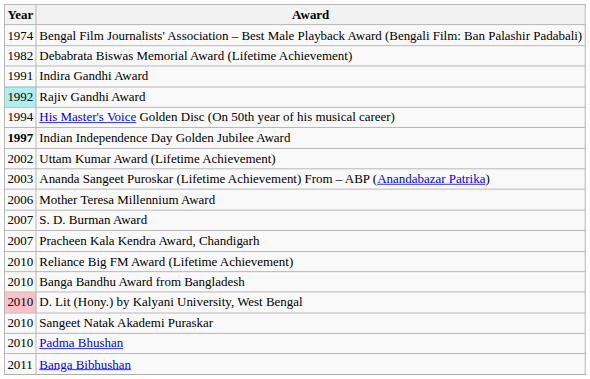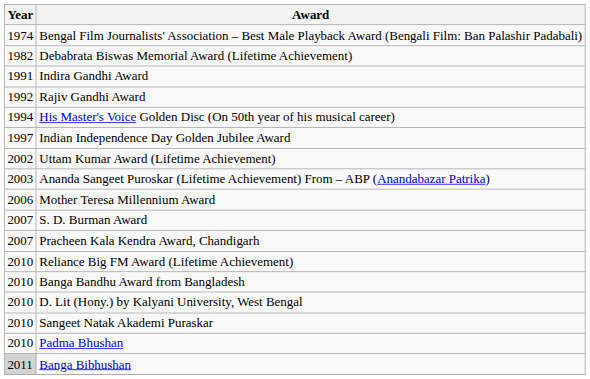(20, 96) paleturquoise background -> (20, 96) no background
(20, 138) bold -> (20, 138) normal
(20, 302) pink background -> (20, 302) no background
(20, 364) no background -> (20, 364) lightgrey background
